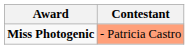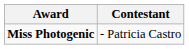(141, 34) lightsalmon background -> (141, 34) no background
